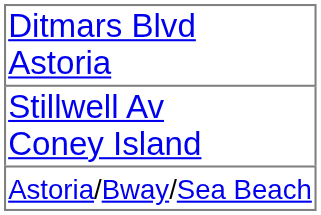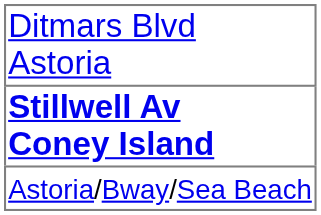(105, 125) normal -> (111, 125) bold
